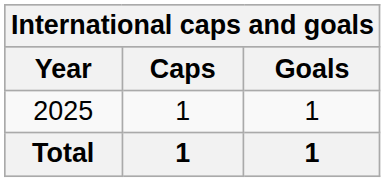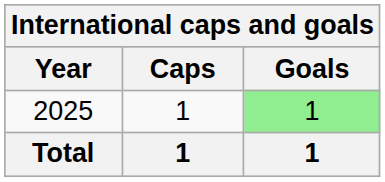(312, 111) no background -> (312, 111) lightgreen background
